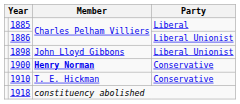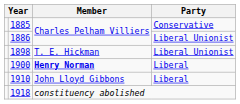(171, 25) Liberal -> (183, 25) Conservative
(79, 52) John Lloyd Gibbons -> (67, 52) T. E. Hickman
(183, 65) Conservative -> (171, 65) Liberal
(67, 79) T. E. Hickman -> (79, 79) John Lloyd Gibbons
(183, 79) Conservative -> (171, 79) Liberal
